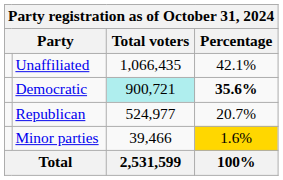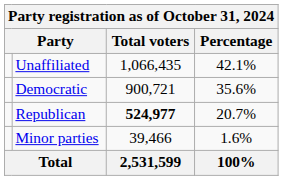(150, 89) paleturquoise background -> (150, 89) no background
(236, 89) bold -> (236, 89) normal
(150, 114) normal -> (150, 114) bold
(236, 138) gold background -> (236, 138) no background
